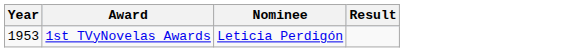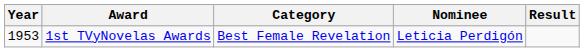+ column: (304, 15)
